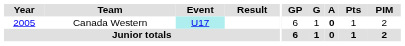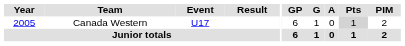(200, 22) paleturquoise background -> (200, 22) no background
(332, 22) bold -> (332, 22) normal
(353, 22) no background -> (353, 22) lightgrey background
